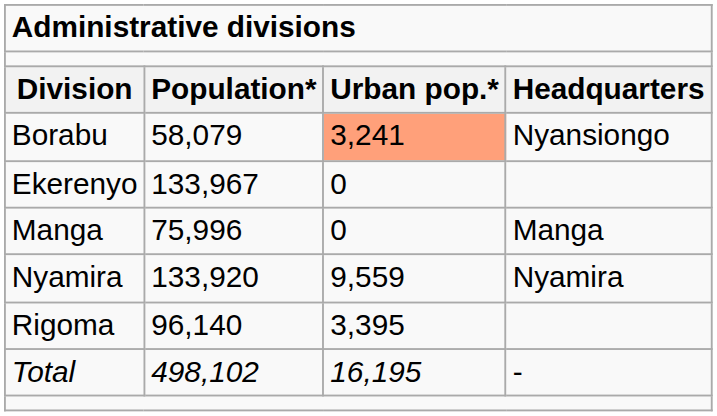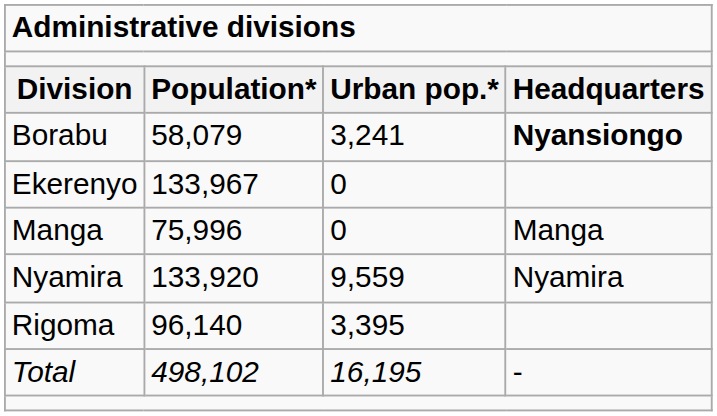(368, 136) lightsalmon background -> (368, 136) no background
(591, 136) normal -> (598, 136) bold
